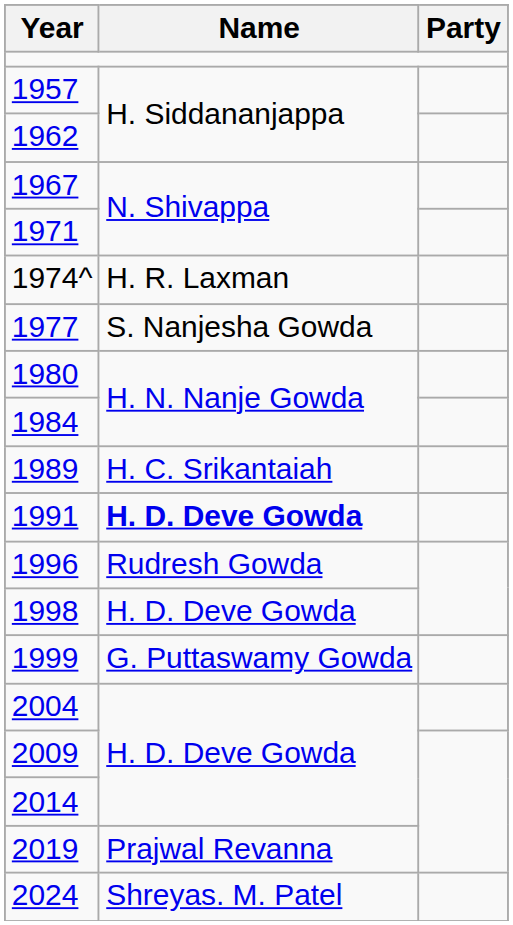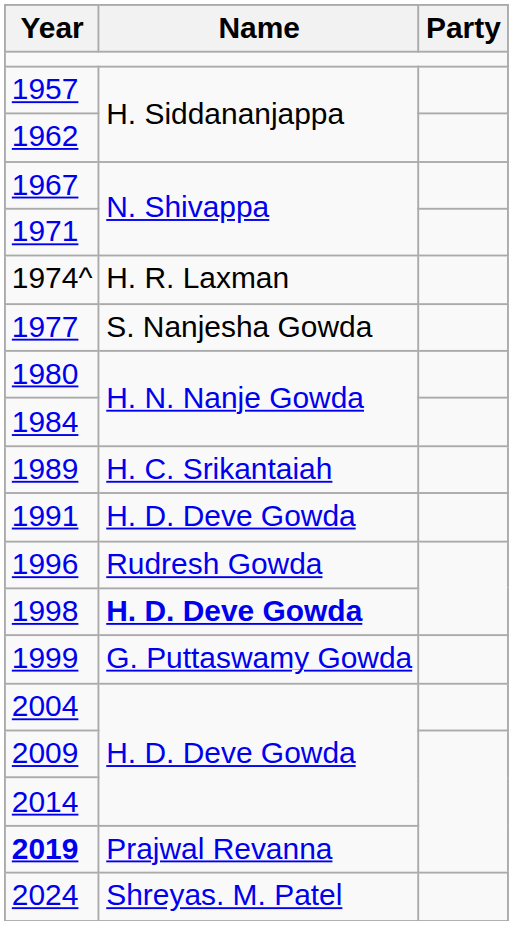(234, 516) bold -> (231, 516) normal
(231, 611) normal -> (234, 611) bold
(45, 848) normal -> (45, 848) bold
